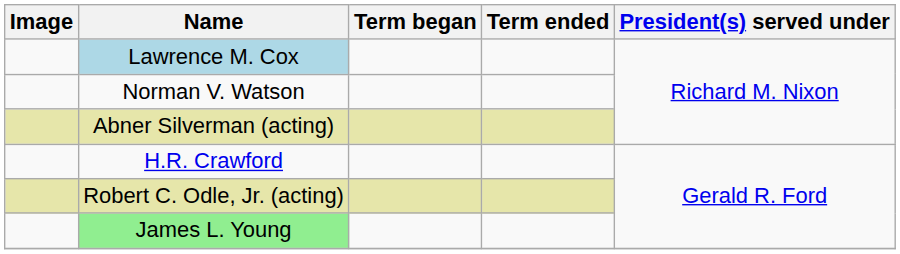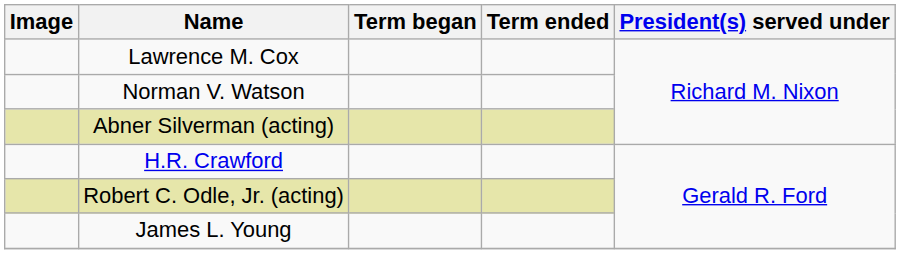(214, 56) lightblue background -> (214, 56) no background
(214, 230) lightgreen background -> (214, 230) no background
